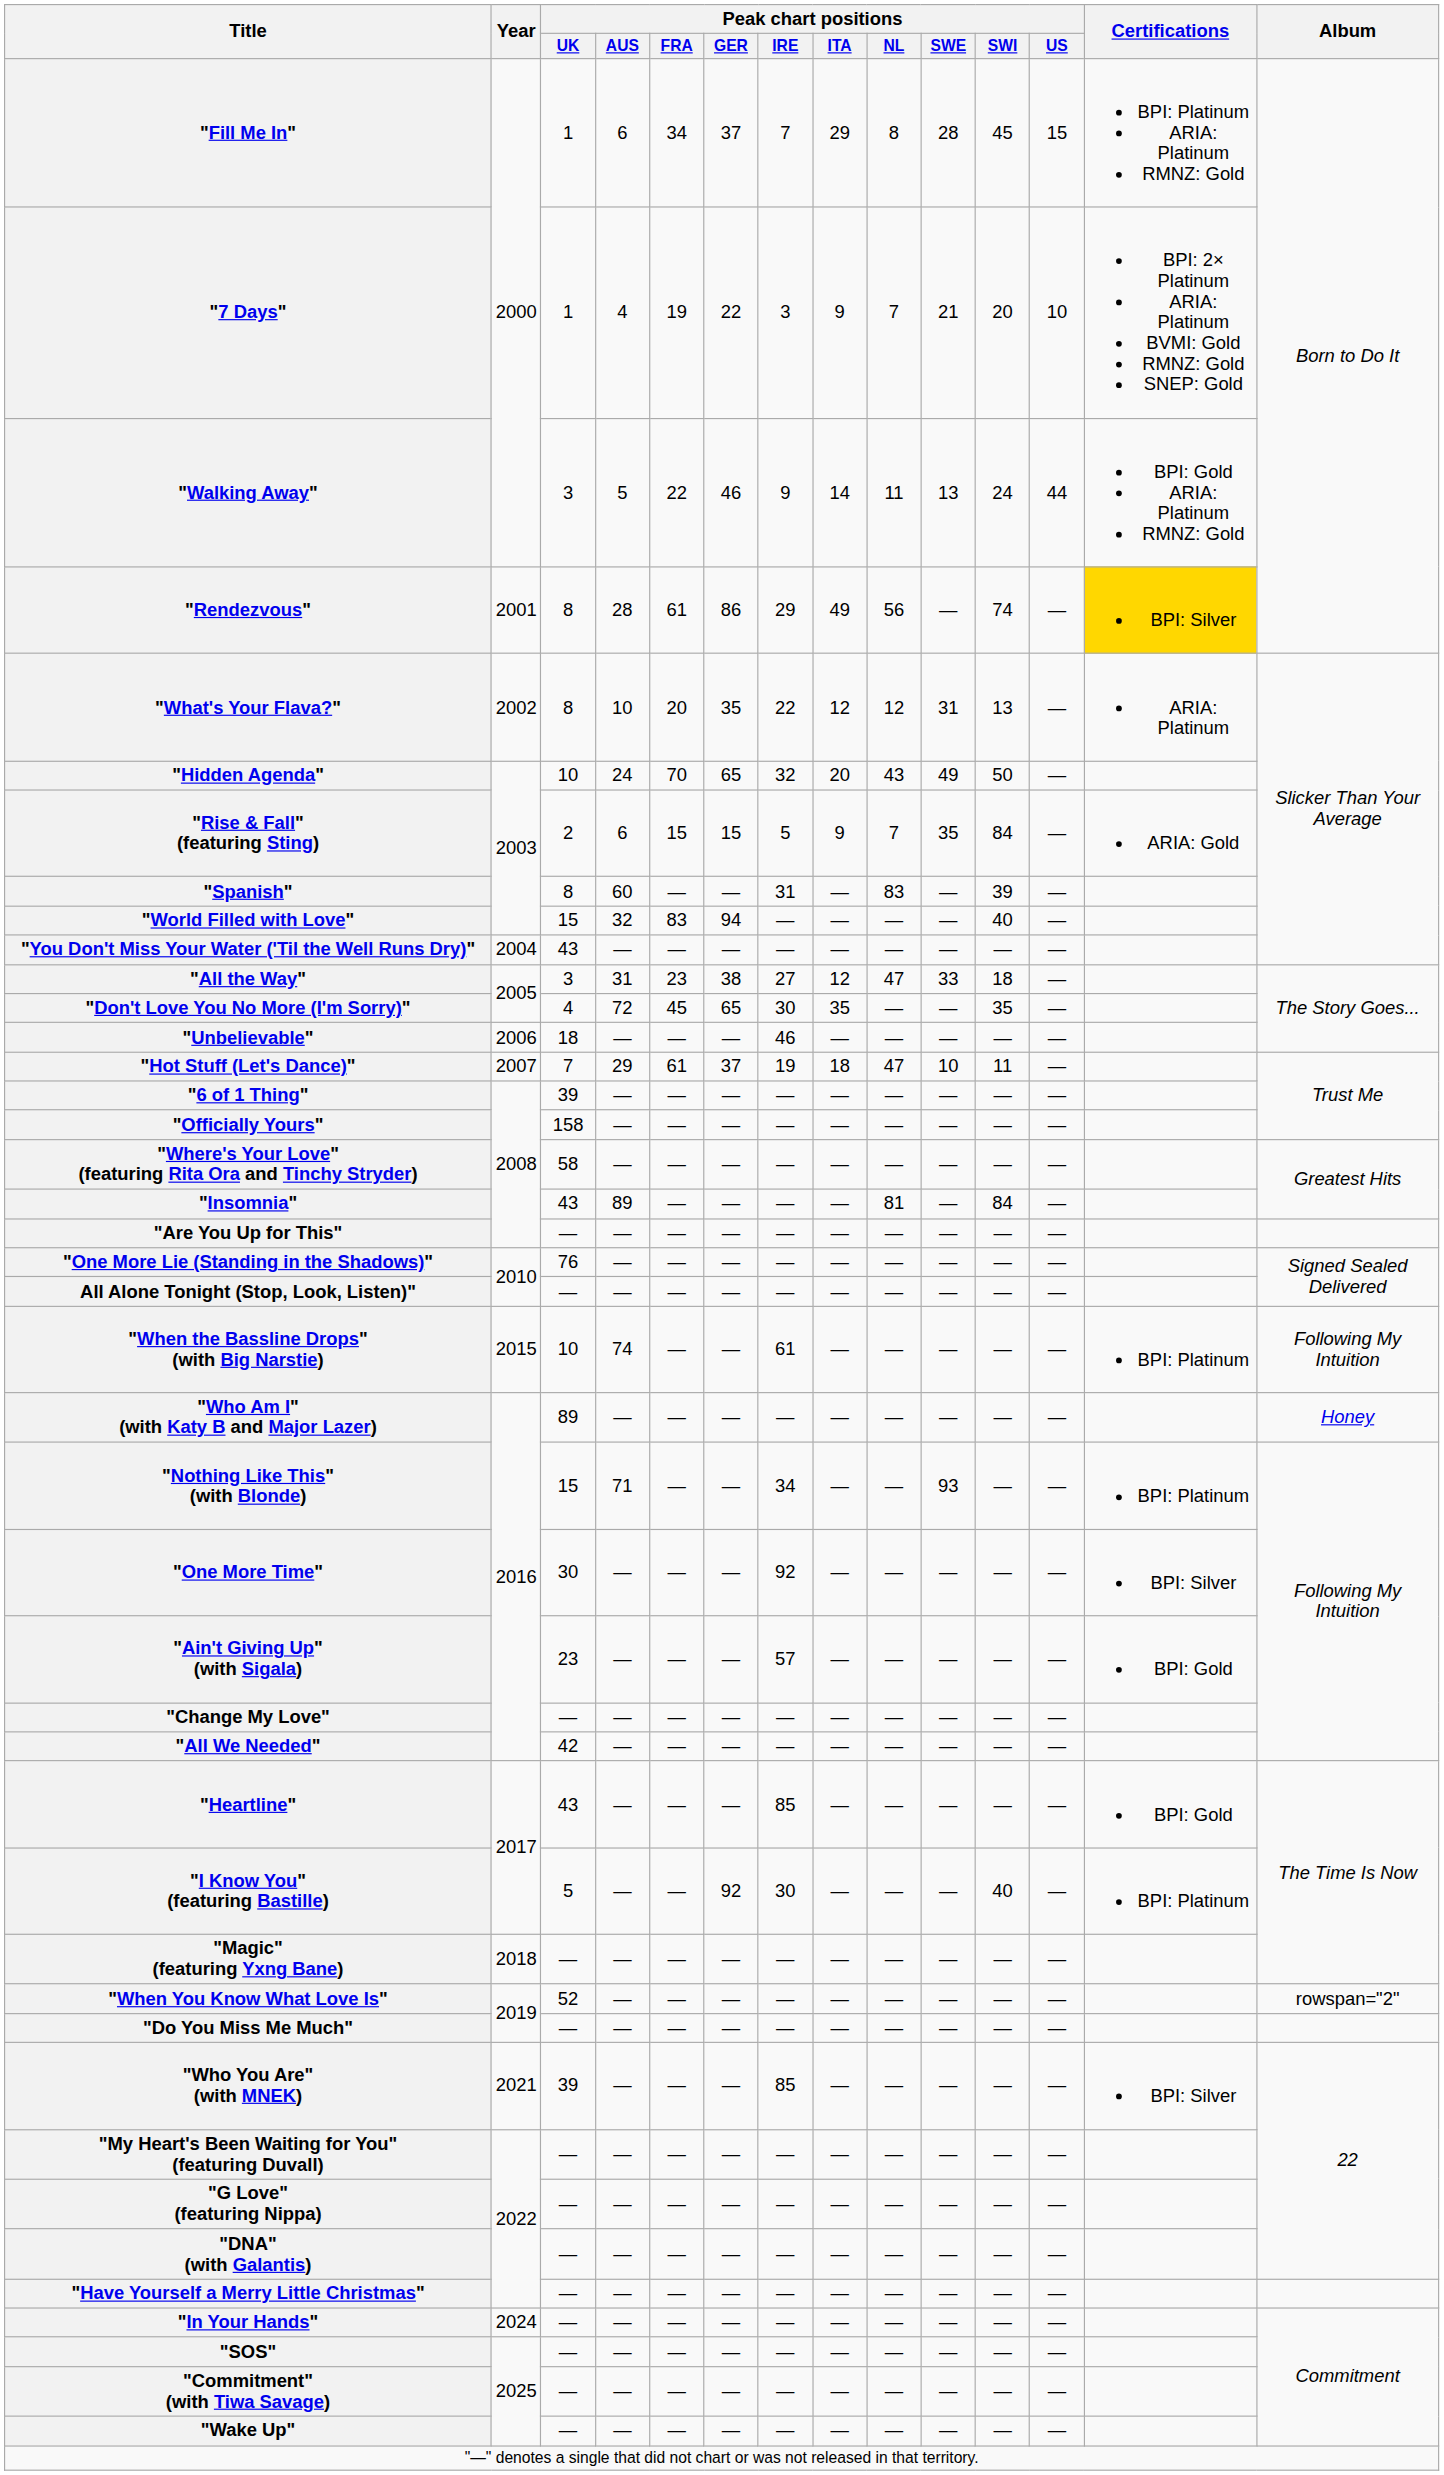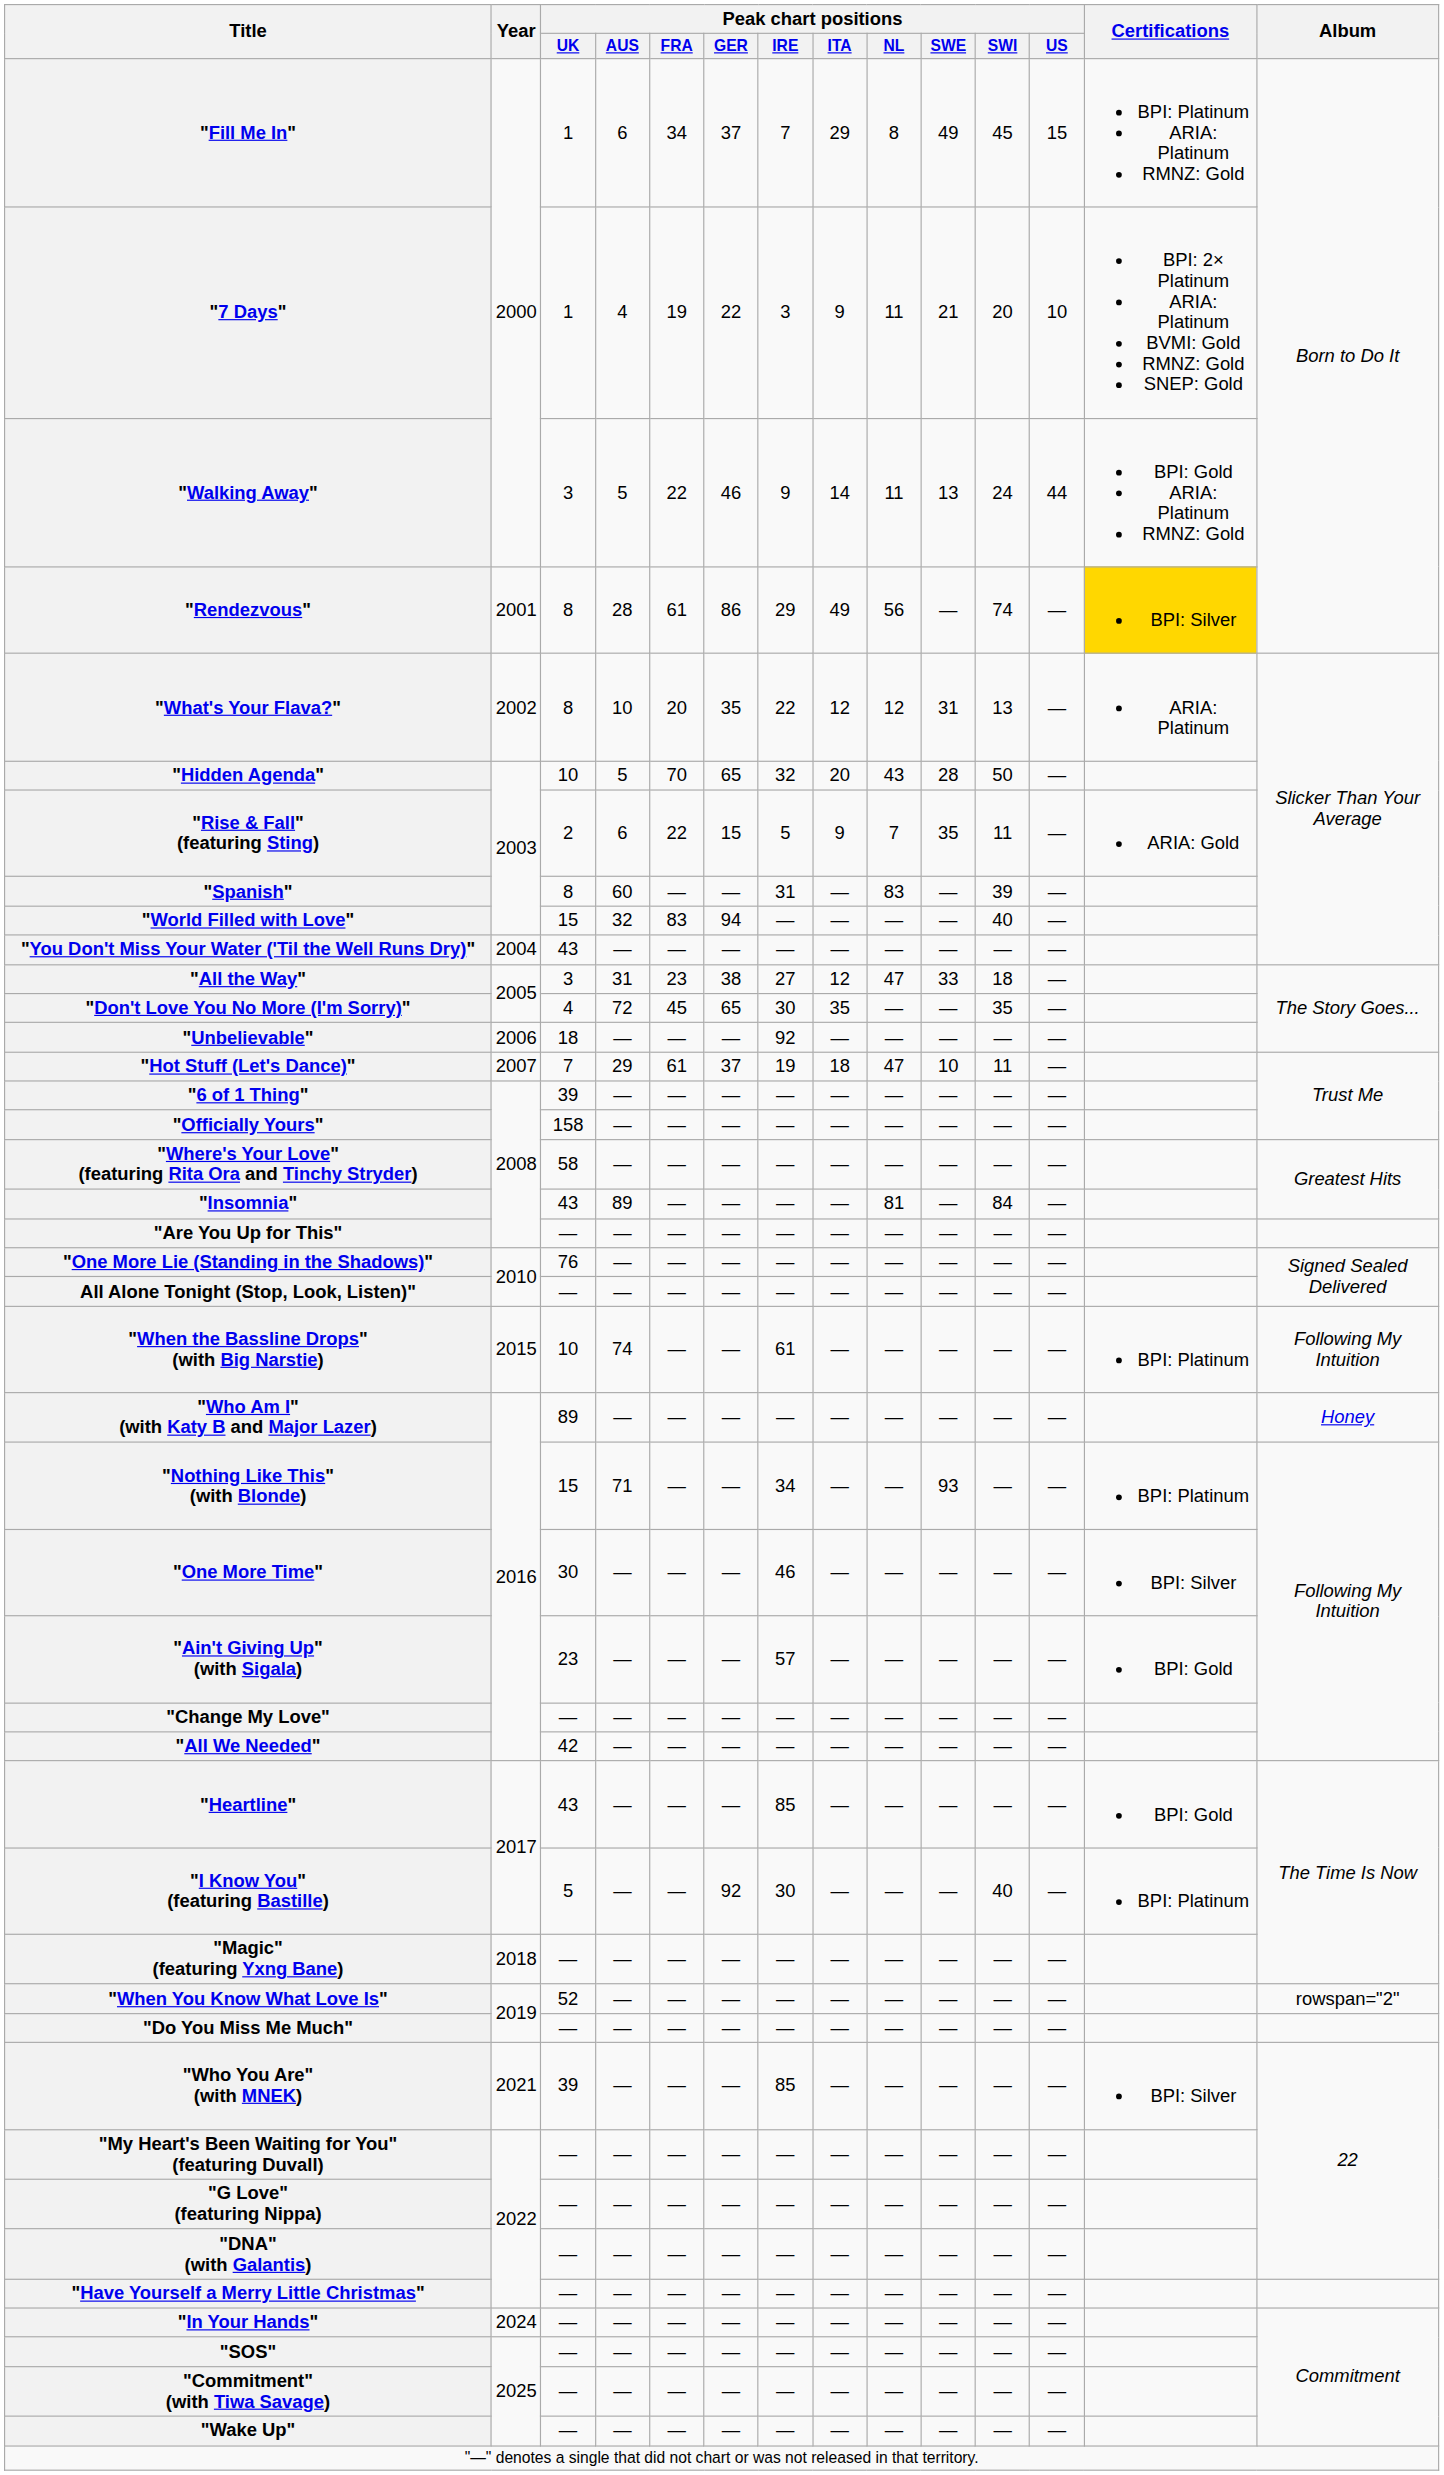(948, 132) 28 -> (948, 132) 49
(894, 312) 7 -> (894, 312) 11
(622, 775) 24 -> (622, 775) 5
(948, 775) 49 -> (948, 775) 28
(677, 833) 15 -> (677, 833) 22
(1003, 833) 84 -> (1003, 833) 11
(785, 1037) 46 -> (785, 1037) 92
(785, 1572) 92 -> (785, 1572) 46
